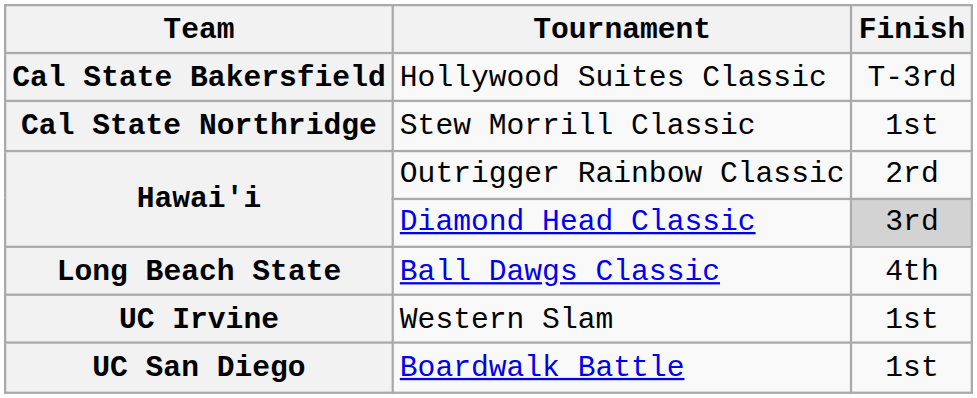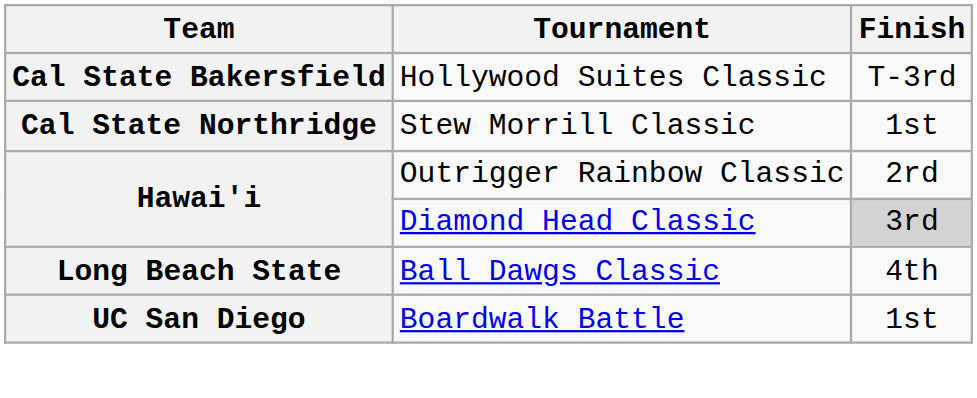- row: (507, 319)
